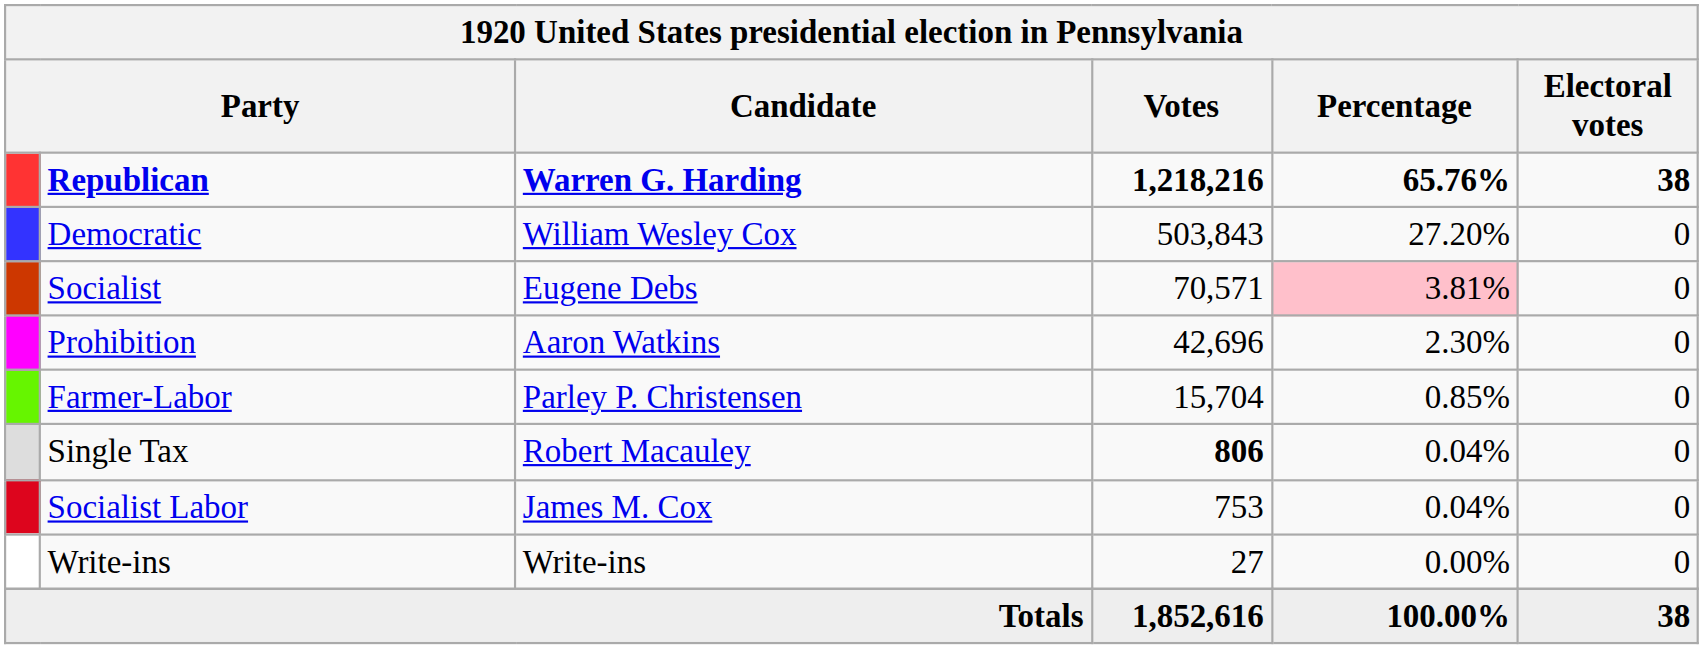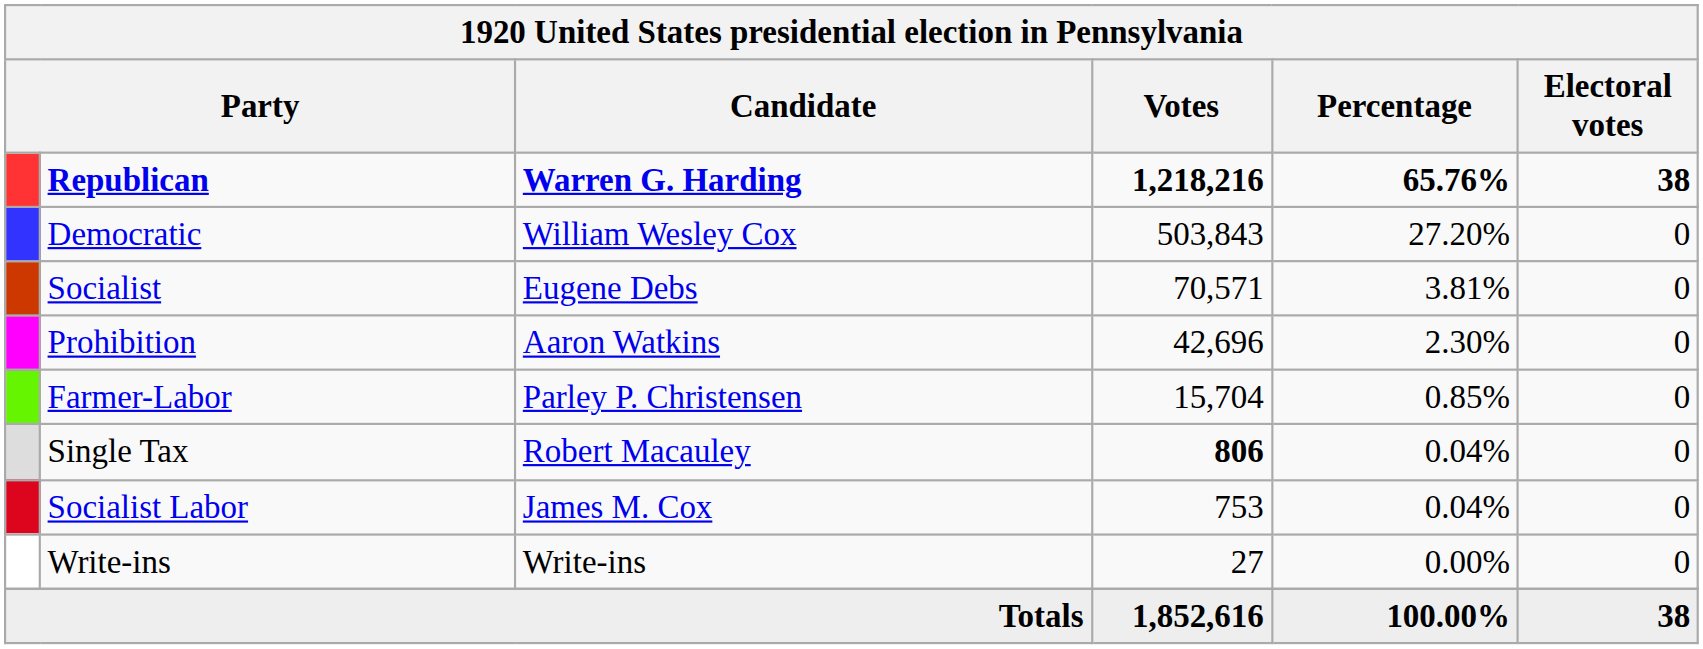(1467, 288) pink background -> (1467, 288) no background
